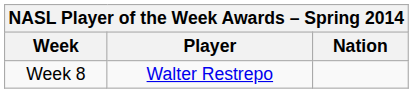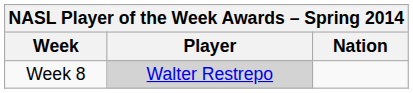(210, 74) no background -> (210, 74) lightgrey background
